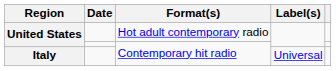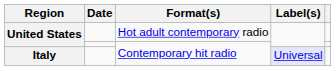(298, 56) no background -> (298, 56) lavender background
